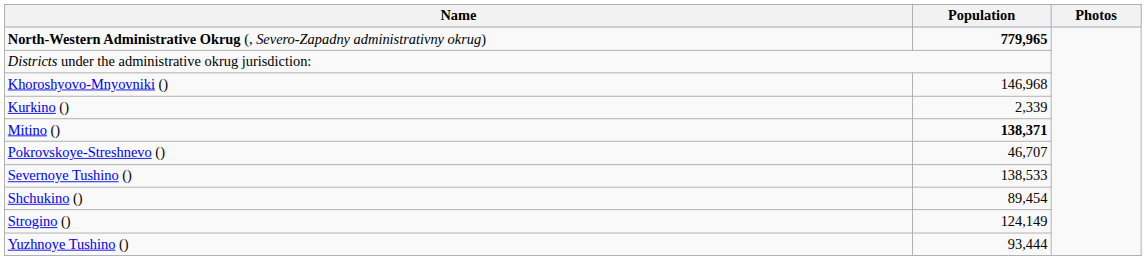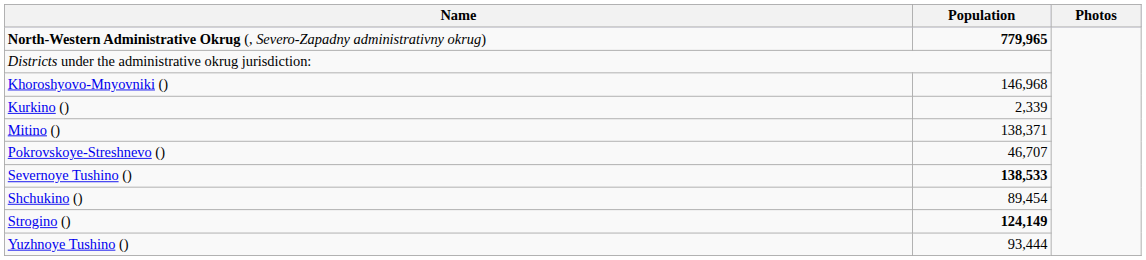(1024, 130) bold -> (1024, 130) normal
(1024, 175) normal -> (1024, 175) bold
(1024, 221) normal -> (1024, 221) bold
